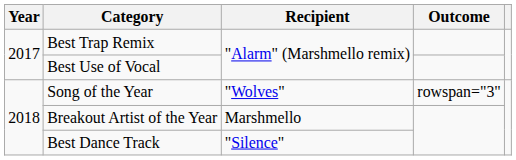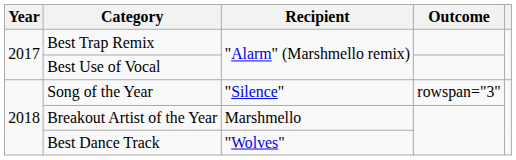(255, 92) "Wolves" -> (254, 92) "Silence"
(254, 142) "Silence" -> (255, 142) "Wolves"
